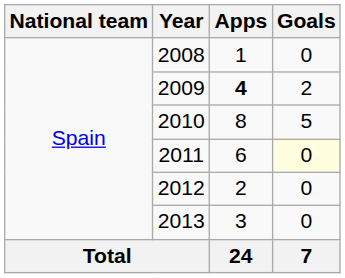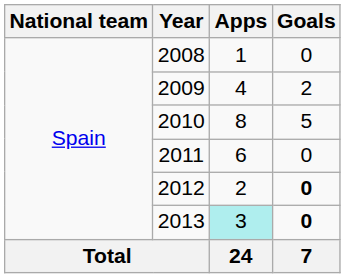(241, 88) bold -> (241, 88) normal
(306, 155) lightyellow background -> (306, 155) no background
(306, 188) normal -> (306, 188) bold
(241, 222) no background -> (241, 222) paleturquoise background
(306, 222) normal -> (306, 222) bold
